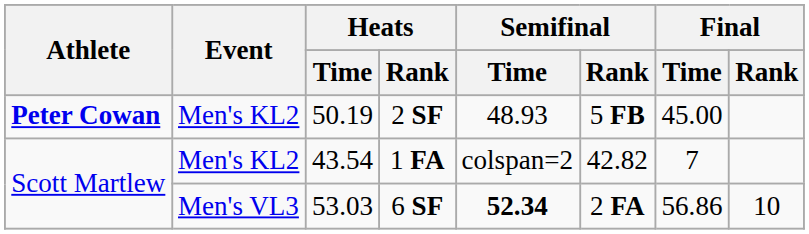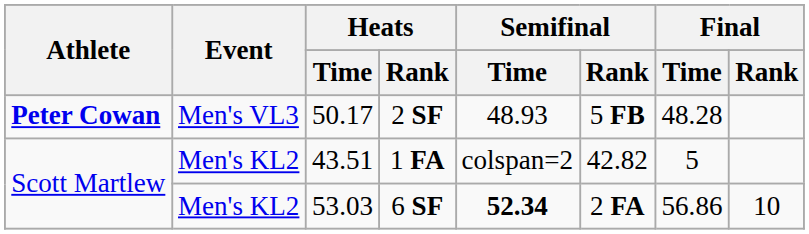(239, 116) Men's KL2 -> (238, 116) Men's VL3
(343, 116) 50.19 -> (343, 116) 50.17
(692, 116) 45.00 -> (692, 116) 48.28
(343, 161) 43.54 -> (343, 161) 43.51
(692, 161) 7 -> (692, 161) 5
(238, 205) Men's VL3 -> (239, 205) Men's KL2
